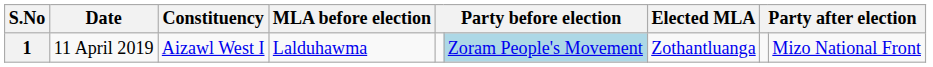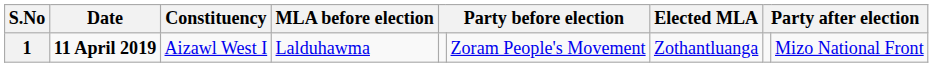(104, 47) normal -> (105, 47) bold
(545, 47) lightblue background -> (548, 47) no background
